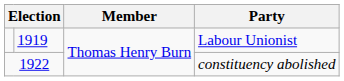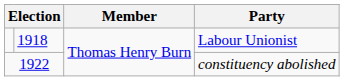(32, 40) 1919 -> (32, 40) 1918
